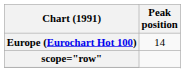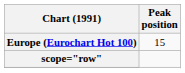(160, 42) 14 -> (160, 42) 15
